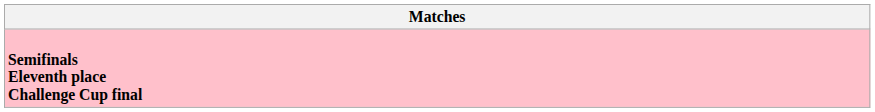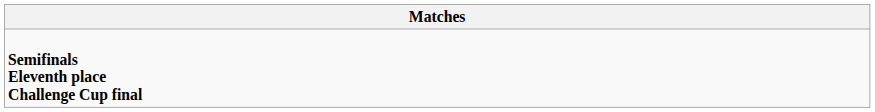(75, 77) pink background -> (75, 77) no background
